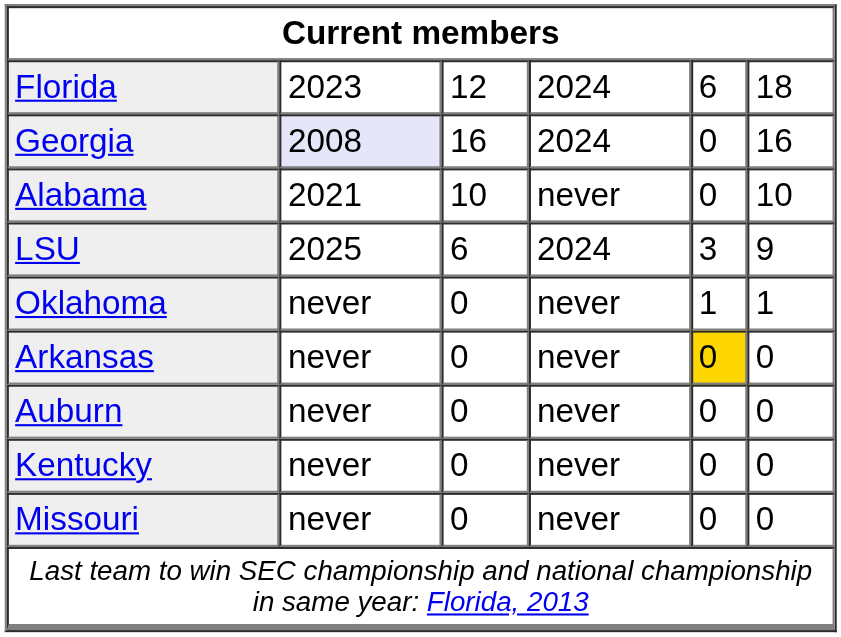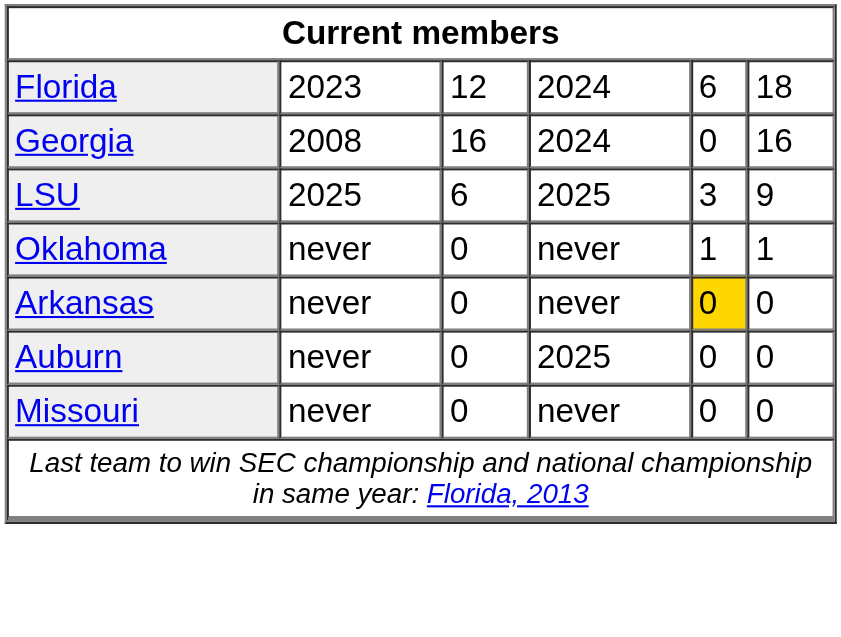(325, 140) lavender background -> (325, 140) no background
- row: (81, 194)
(574, 248) 2024 -> (574, 194) 2025
(579, 411) never -> (574, 357) 2025
- row: (84, 465)
